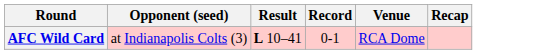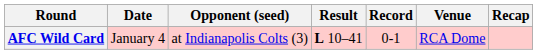+ column: (138, 15)
